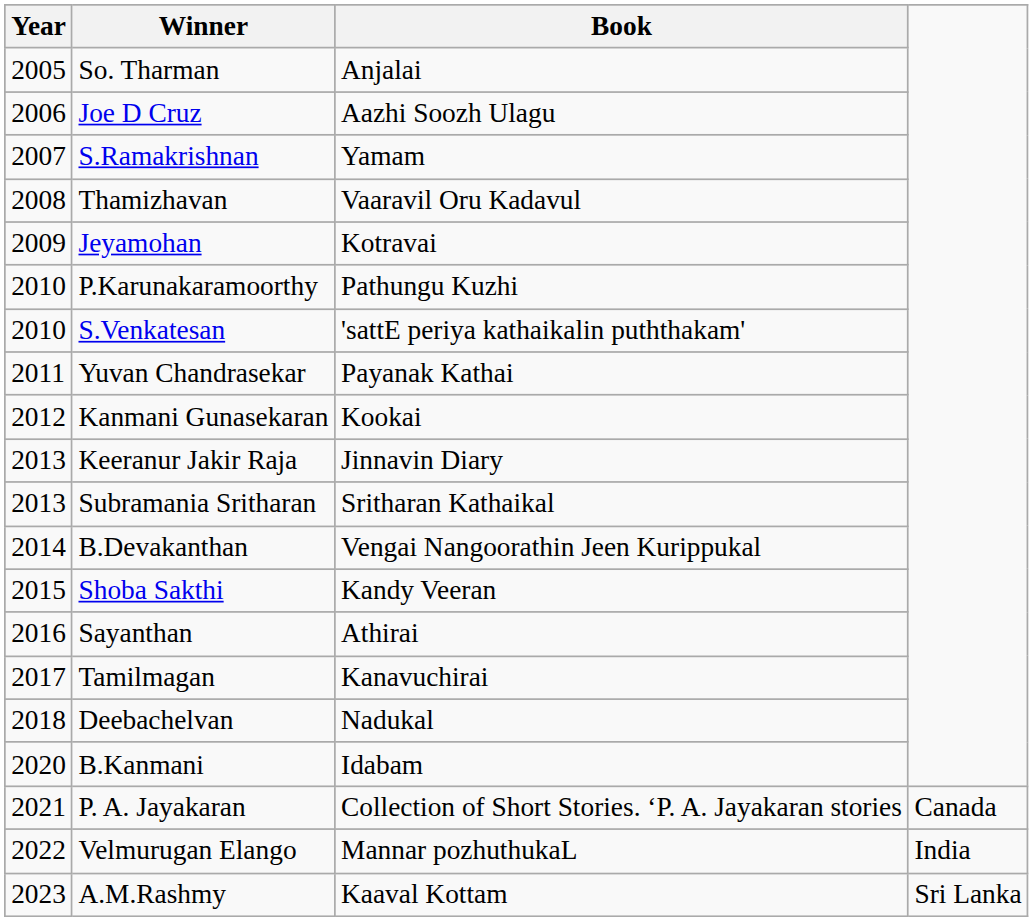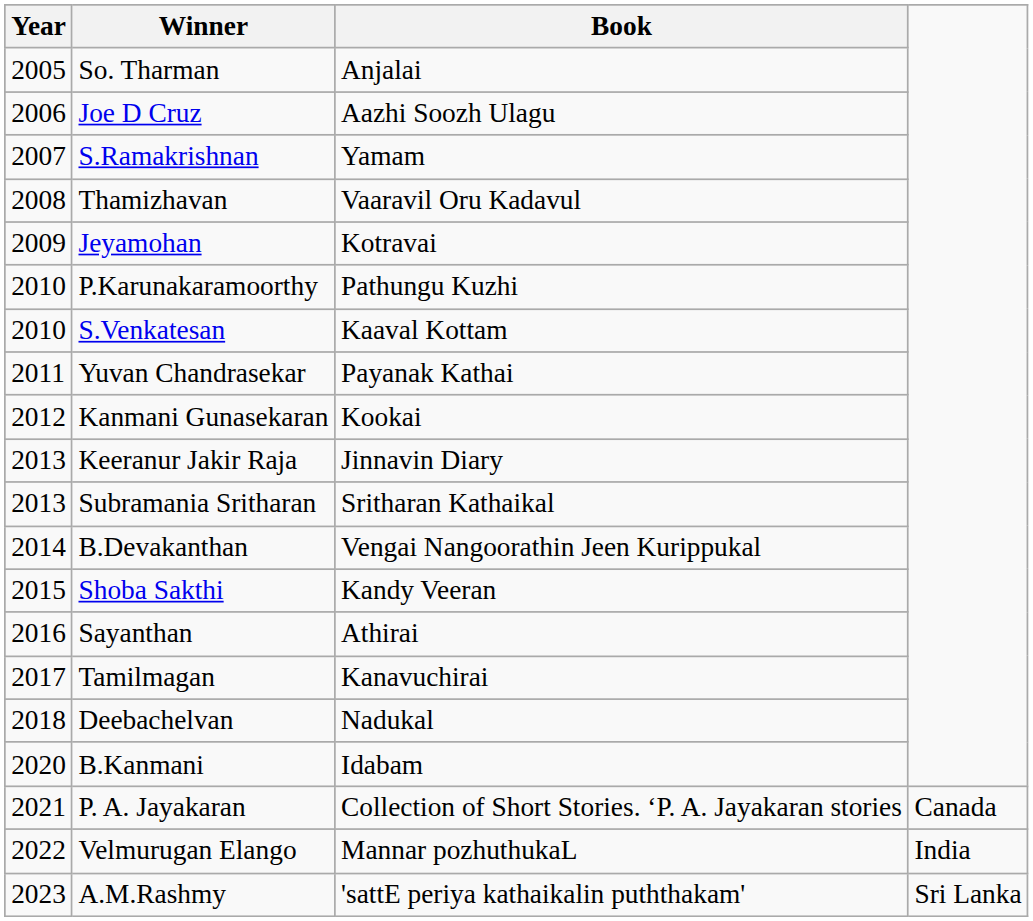(543, 329) 'sattE periya kathaikalin puththakam' -> (424, 329) Kaaval Kottam
(424, 894) Kaaval Kottam -> (543, 894) 'sattE periya kathaikalin puththakam'
